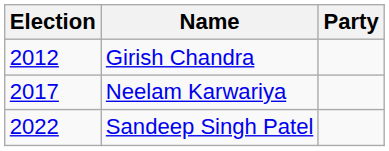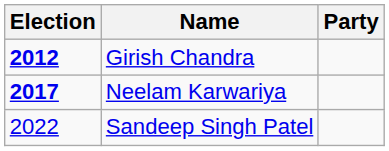(34, 57) normal -> (34, 57) bold
(34, 92) normal -> (34, 92) bold
